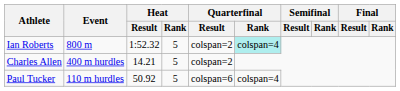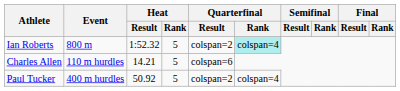(95, 62) 400 m hurdles -> (95, 62) 110 m hurdles
(212, 62) colspan=2 -> (212, 62) colspan=6
(95, 78) 110 m hurdles -> (95, 78) 400 m hurdles
(212, 78) colspan=6 -> (212, 78) colspan=2
